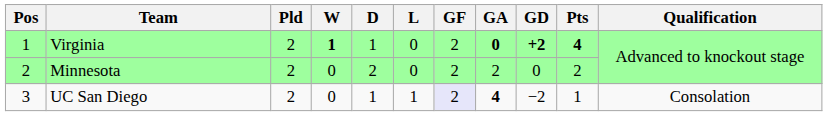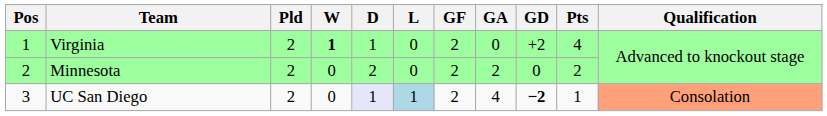(496, 44) bold -> (496, 44) normal
(537, 44) bold -> (537, 44) normal
(577, 44) bold -> (577, 44) normal
(373, 96) no background -> (373, 96) lavender background
(414, 96) no background -> (414, 96) lightblue background
(455, 96) lavender background -> (455, 96) no background
(496, 96) bold -> (496, 96) normal
(537, 96) normal -> (537, 96) bold
(710, 96) no background -> (710, 96) lightsalmon background
